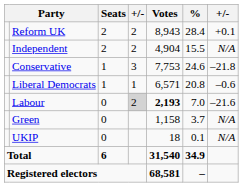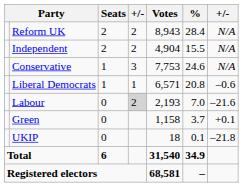(225, 31) +0.1 -> (227, 31) N/A
(223, 66) –21.8 -> (227, 66) N/A
(168, 102) bold -> (168, 102) normal
(227, 119) N/A -> (225, 119) +0.1
(227, 137) N/A -> (223, 137) –21.8
